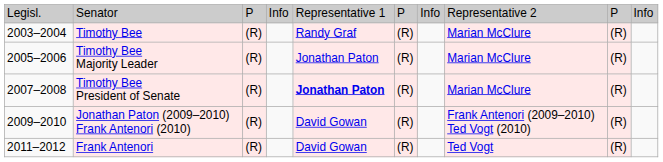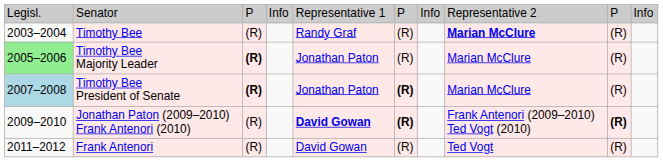(489, 32) normal -> (491, 32) bold
(37, 58) no background -> (37, 58) lightgreen background
(254, 58) normal -> (254, 58) bold
(37, 90) no background -> (37, 90) lightblue background
(254, 90) normal -> (254, 90) bold
(340, 90) bold -> (337, 90) normal
(405, 90) normal -> (405, 90) bold
(331, 122) normal -> (333, 122) bold
(405, 122) normal -> (405, 122) bold
(618, 122) normal -> (618, 122) bold
